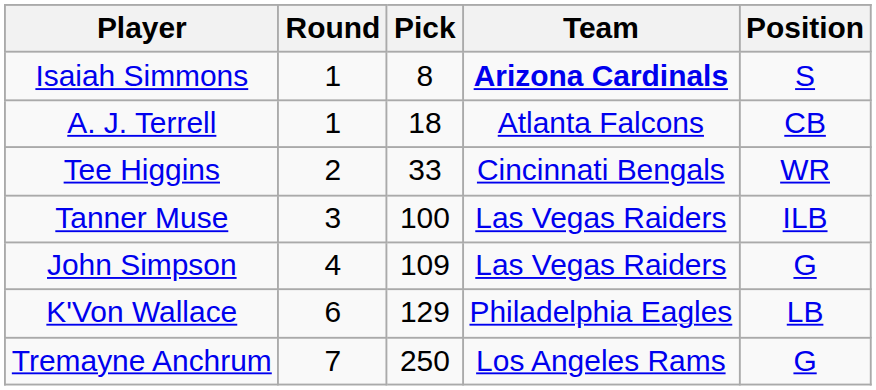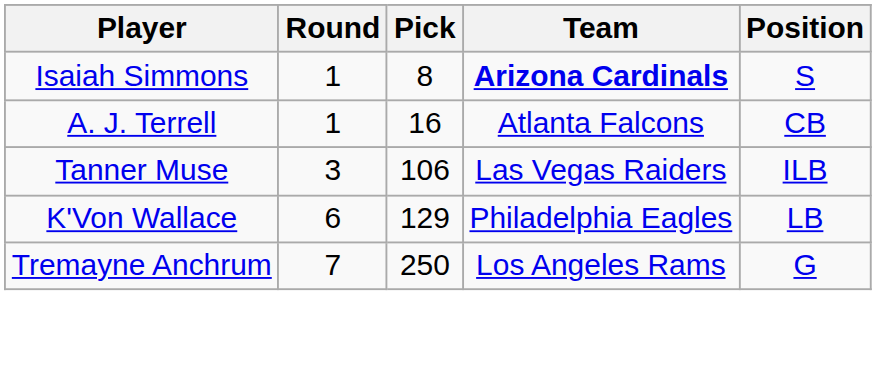(425, 123) 18 -> (425, 123) 16
- row: (142, 170)
(425, 218) 100 -> (425, 170) 106
- row: (142, 265)
